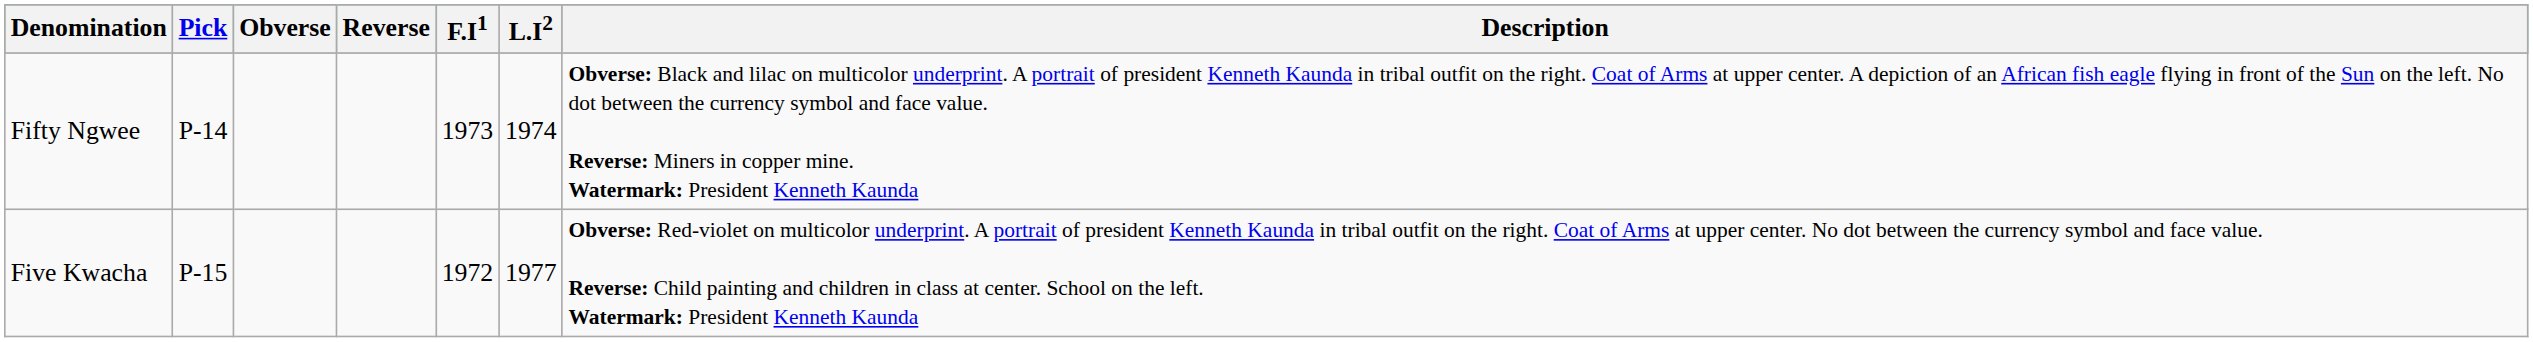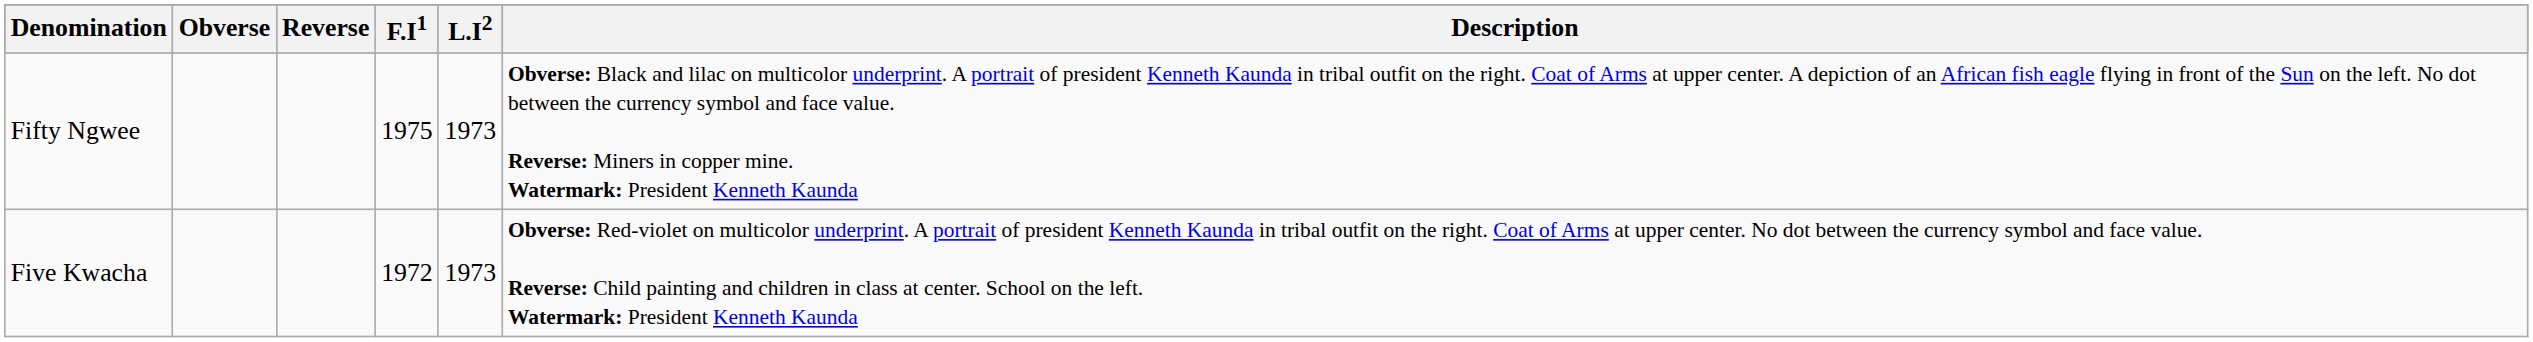- column: (203, 28)
(467, 130) 1973 -> (407, 130) 1975
(531, 130) 1974 -> (470, 130) 1973
(531, 272) 1977 -> (470, 272) 1973
